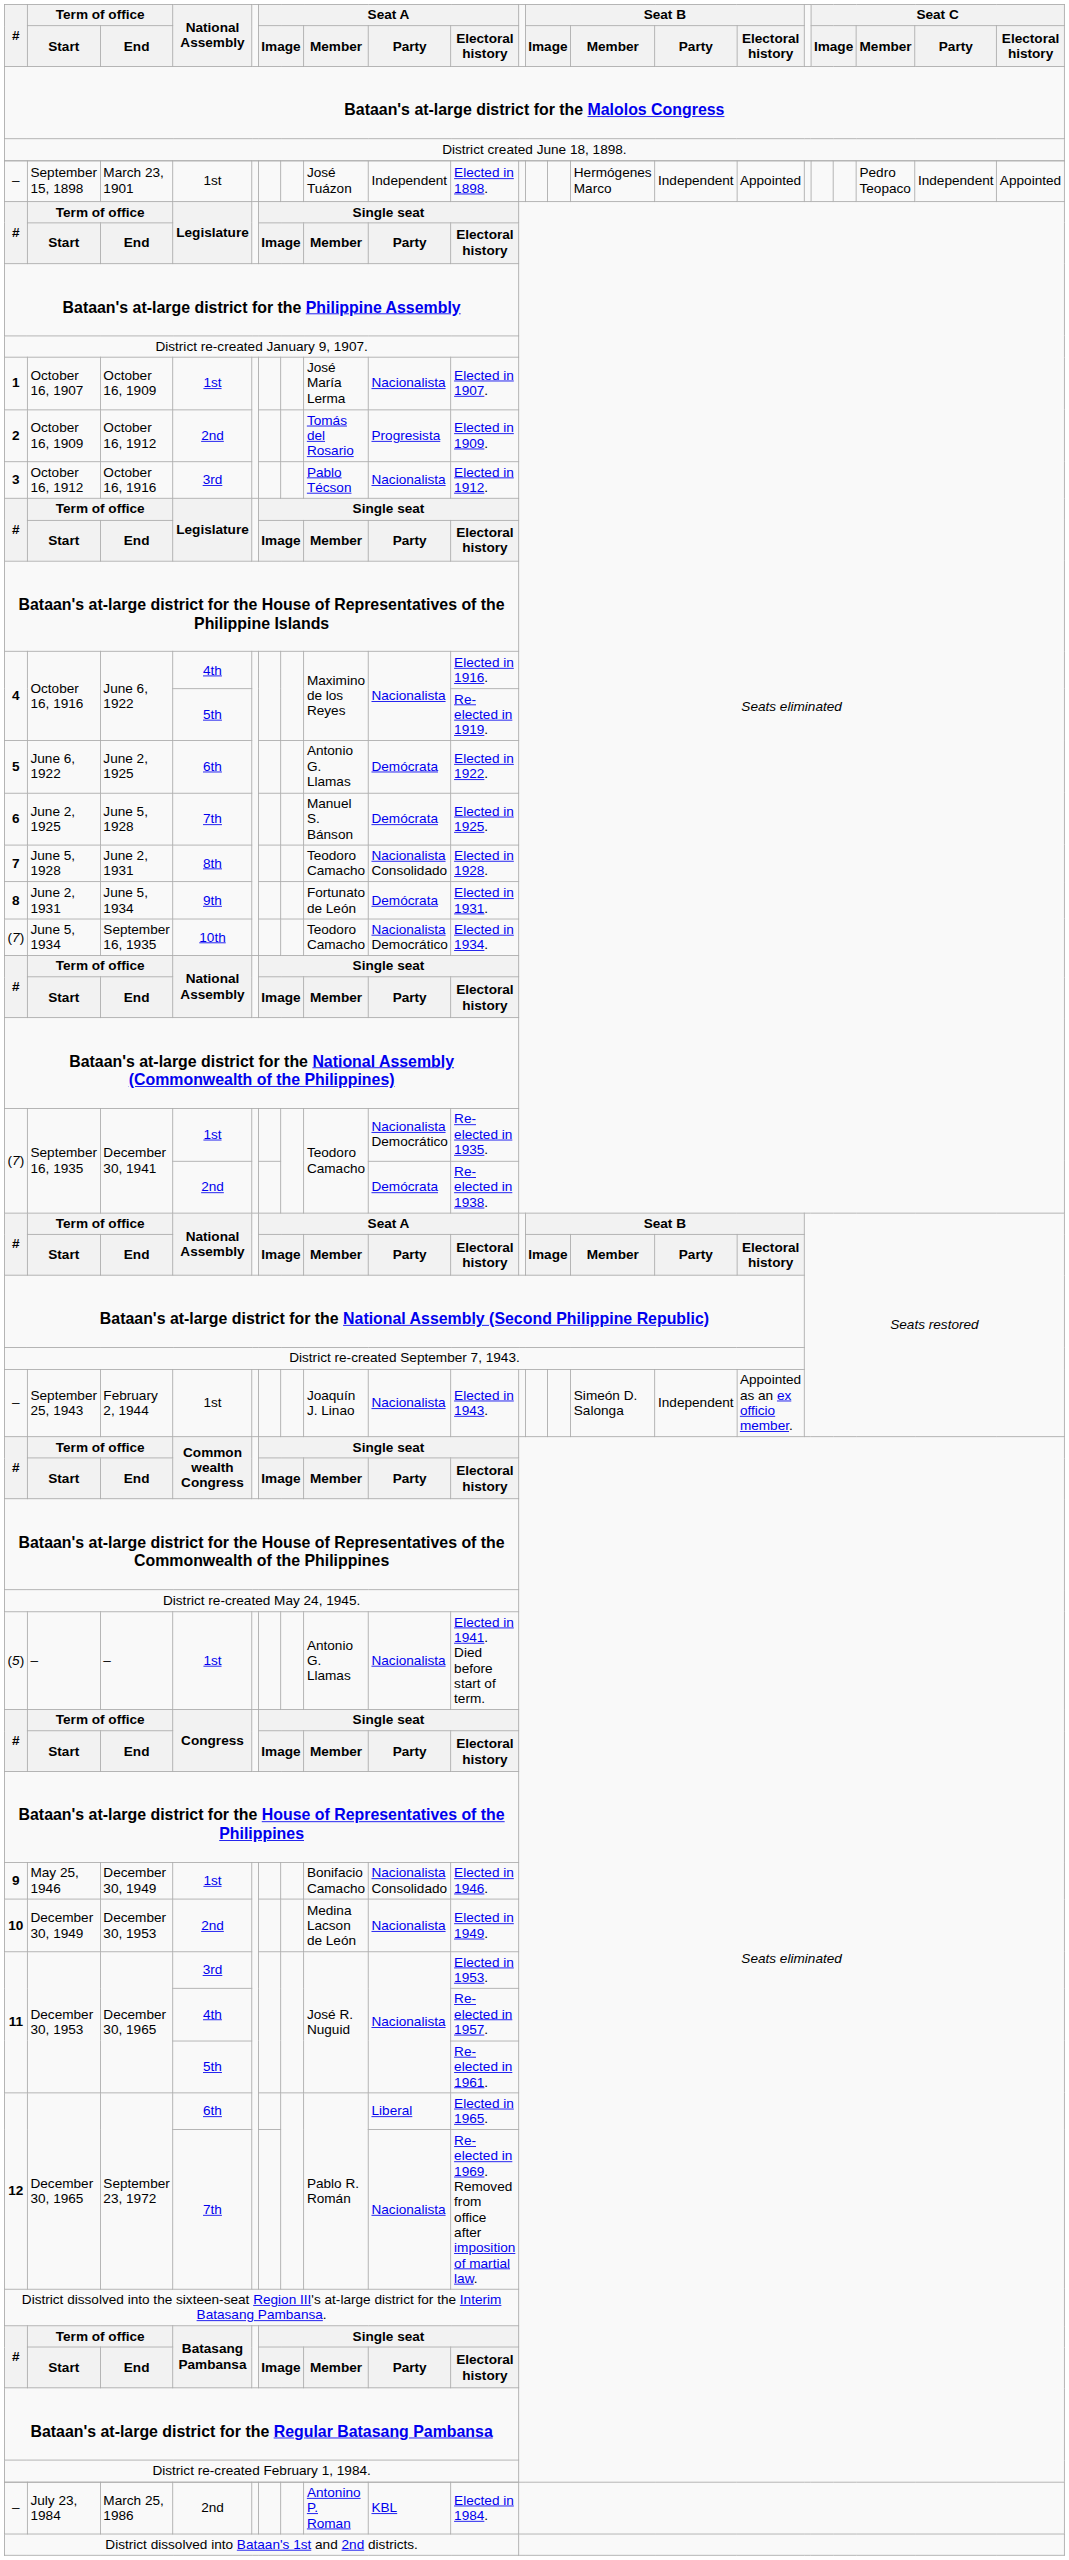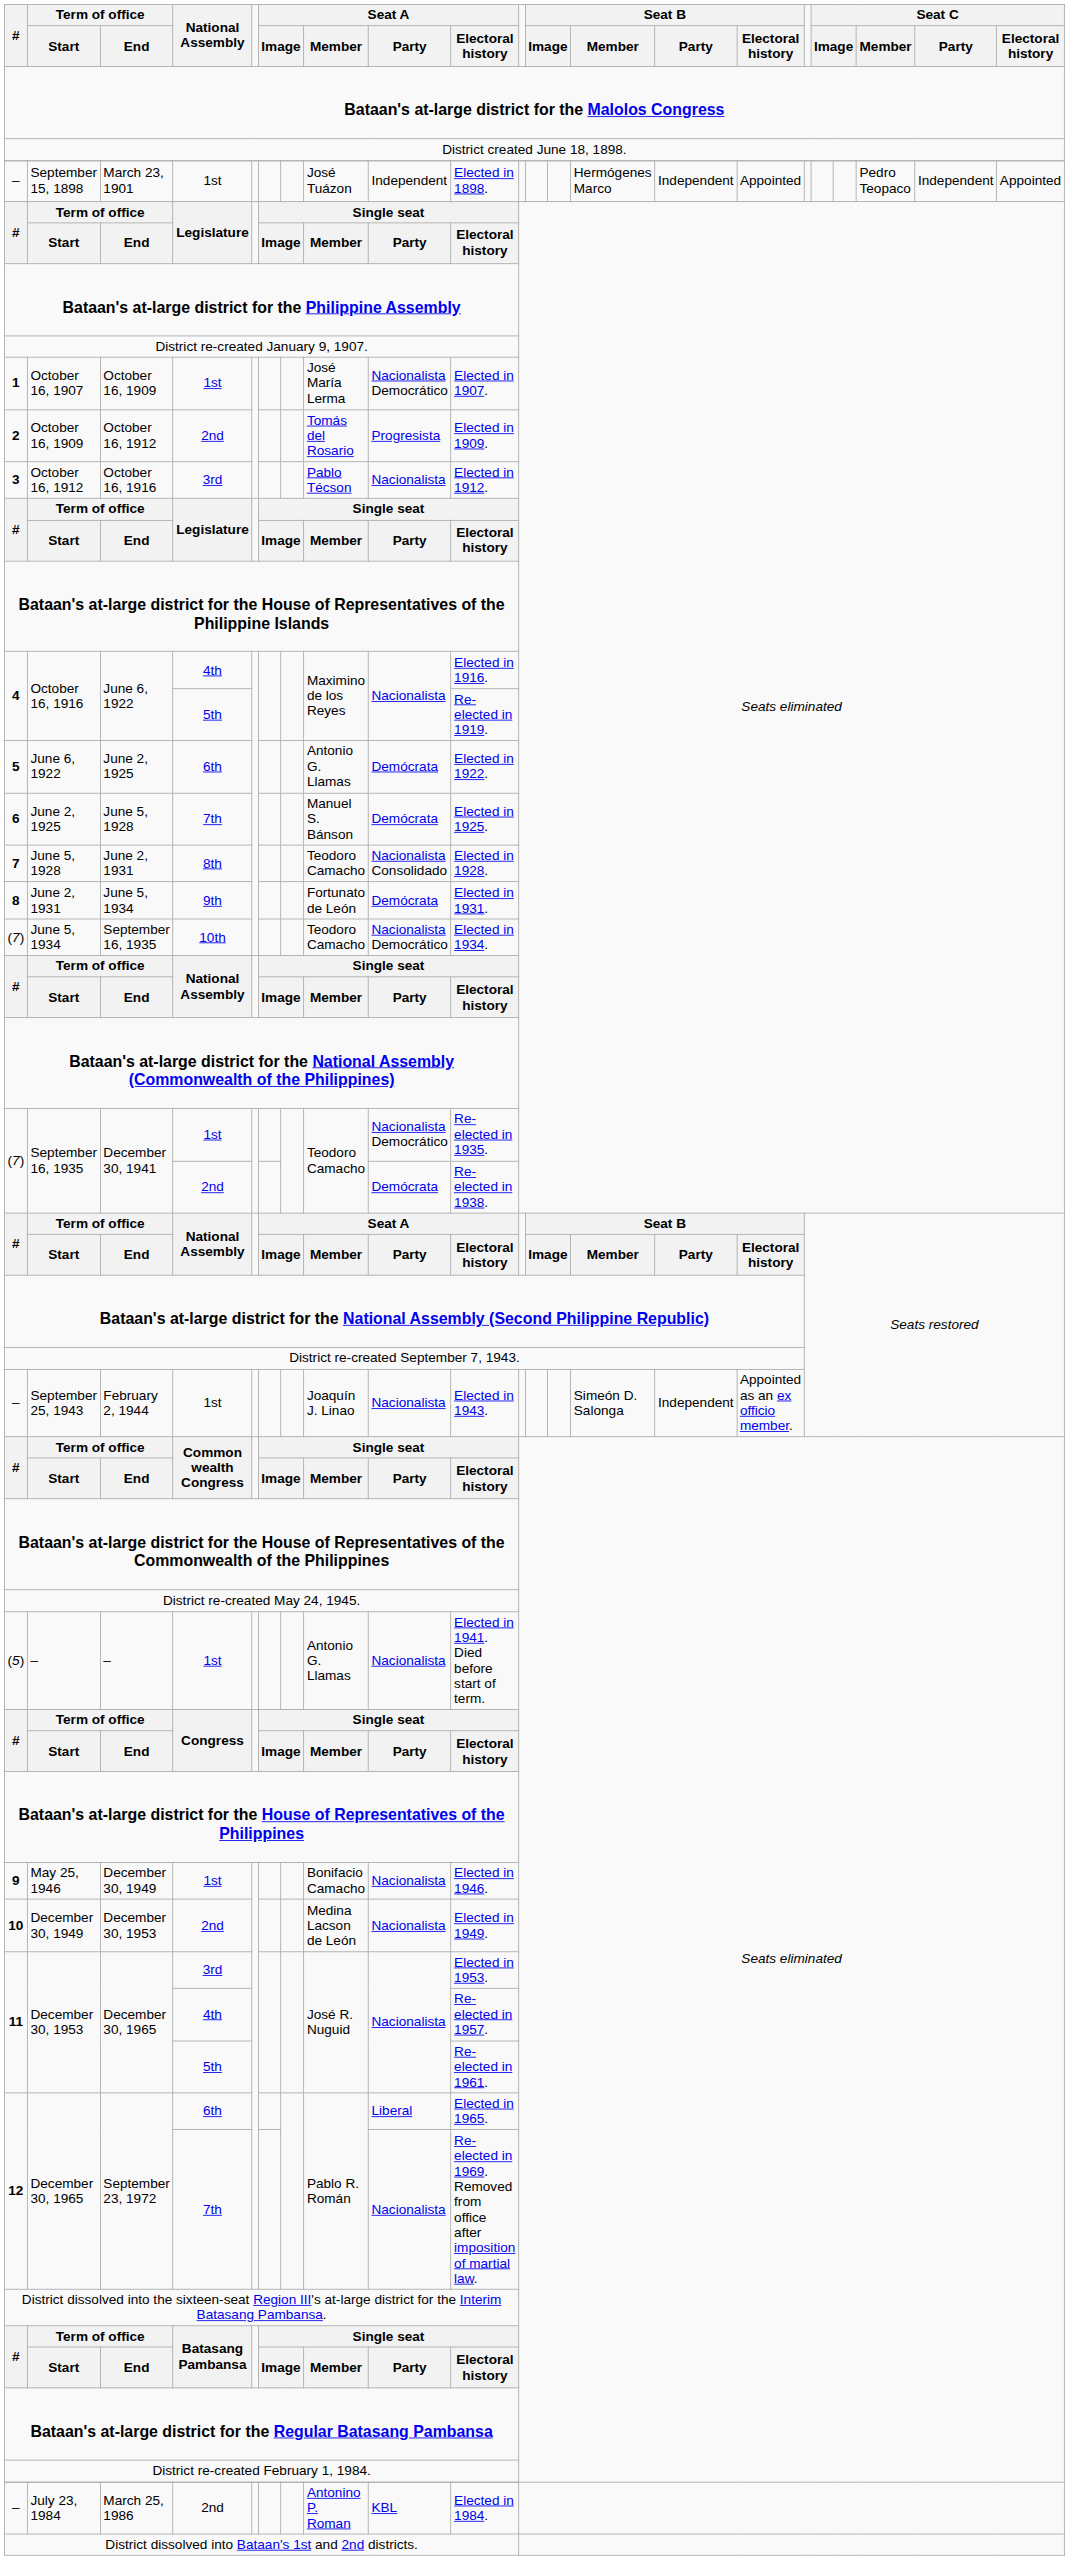(409, 383) Nacionalista -> (410, 383) Nacionalista Democrático
(409, 1881) Nacionalista Consolidado -> (409, 1881) Nacionalista
